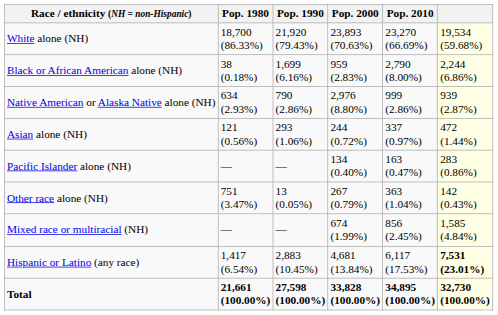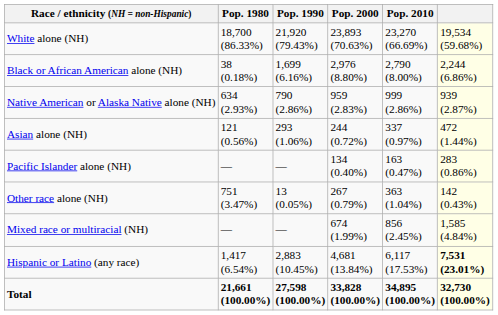(349, 71) 959 (2.83%) -> (349, 71) 2,976 (8.80%)
(349, 102) 2,976 (8.80%) -> (349, 102) 959 (2.83%)
